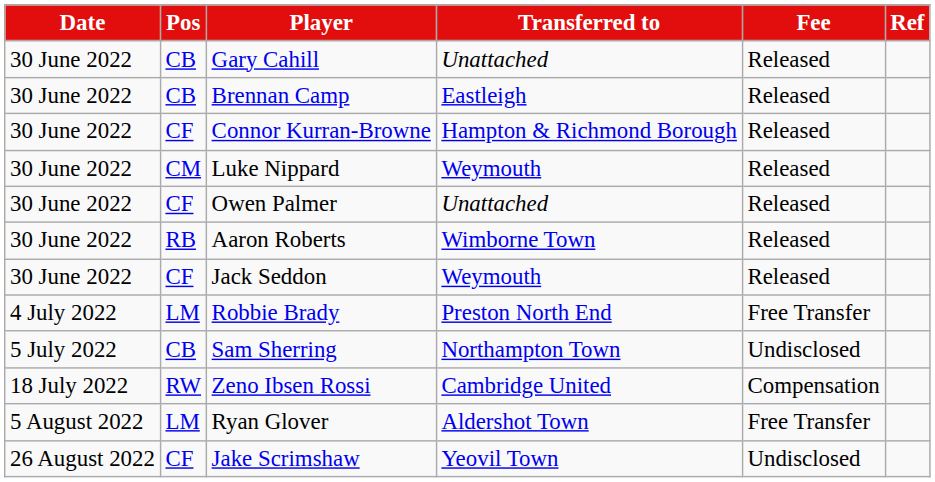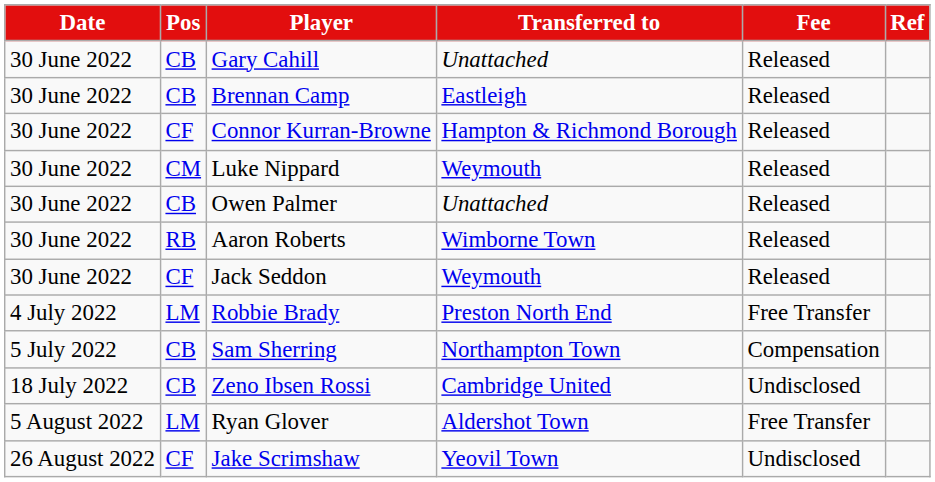(179, 204) CF -> (181, 204) CB
(804, 349) Undisclosed -> (814, 349) Compensation
(183, 385) RW -> (181, 385) CB
(814, 385) Compensation -> (804, 385) Undisclosed
